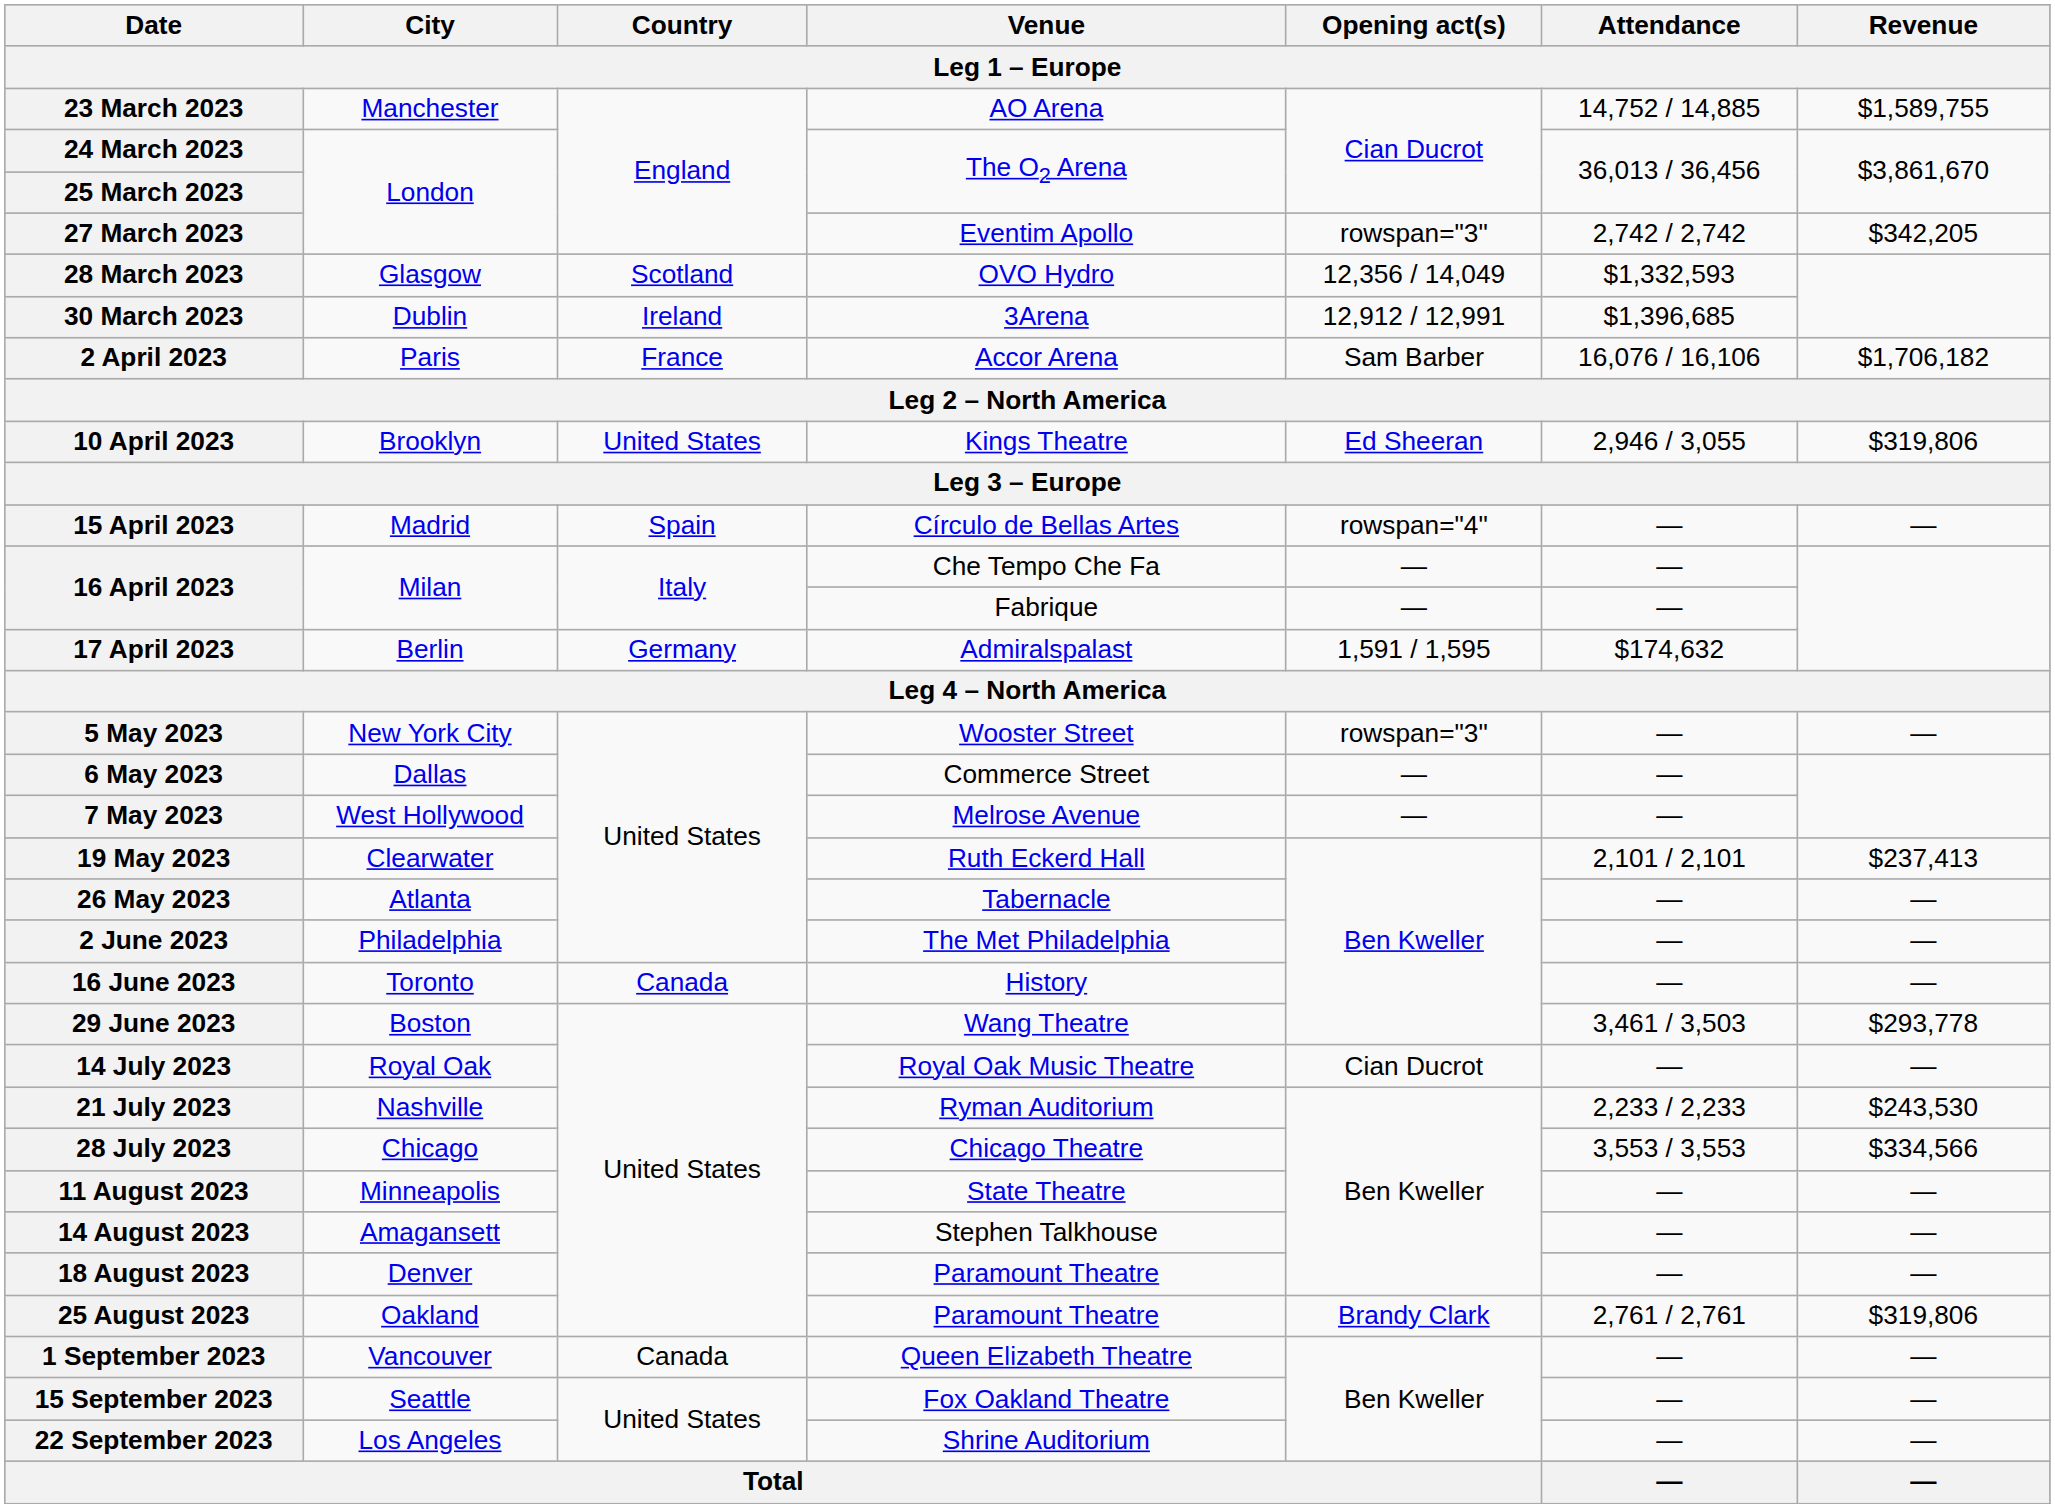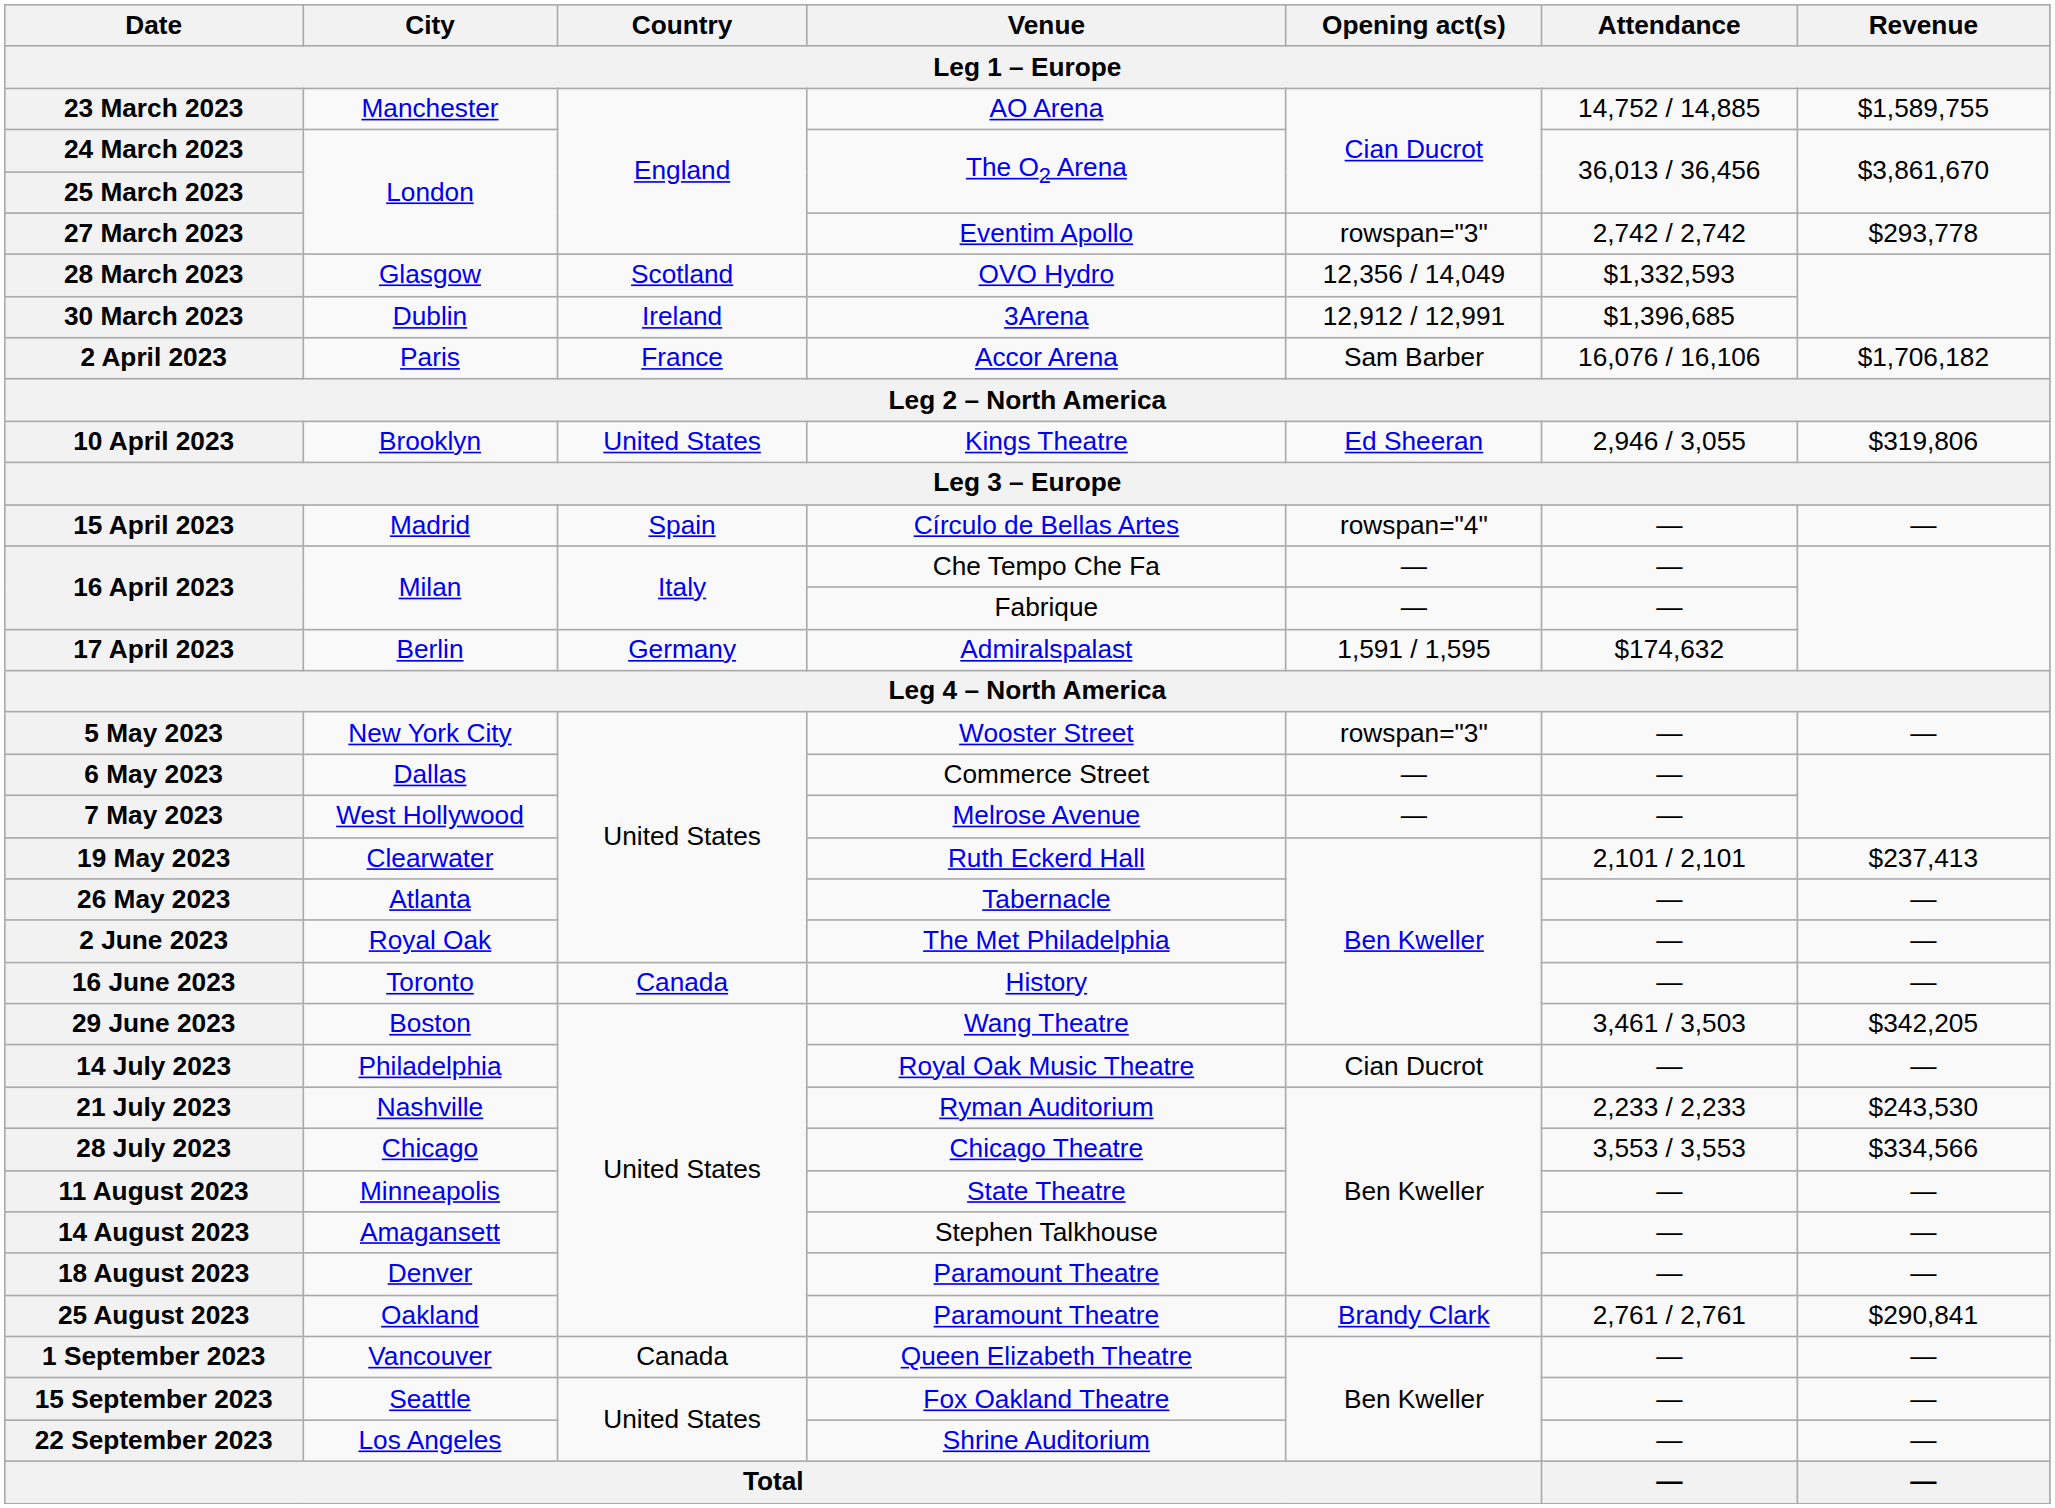(1923, 233) $342,205 -> (1923, 233) $293,778
(430, 940) Philadelphia -> (430, 940) Royal Oak
(1923, 1024) $293,778 -> (1923, 1024) $342,205
(430, 1065) Royal Oak -> (430, 1065) Philadelphia
(1923, 1315) $319,806 -> (1923, 1315) $290,841
